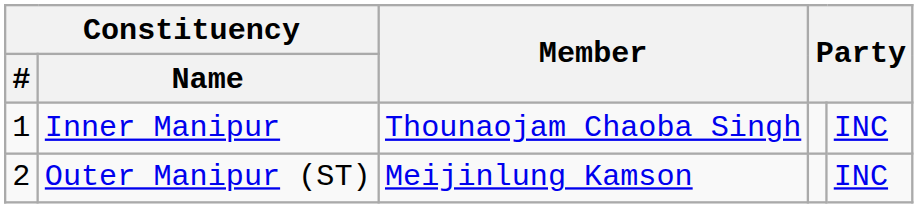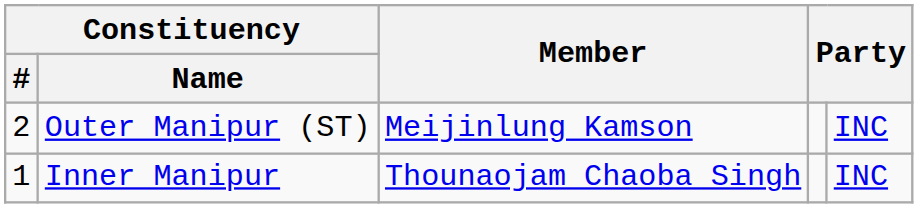rows swapped: (162, 128) <-> (208, 177)
